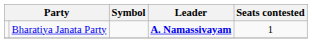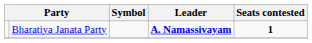(270, 29) normal -> (270, 29) bold
